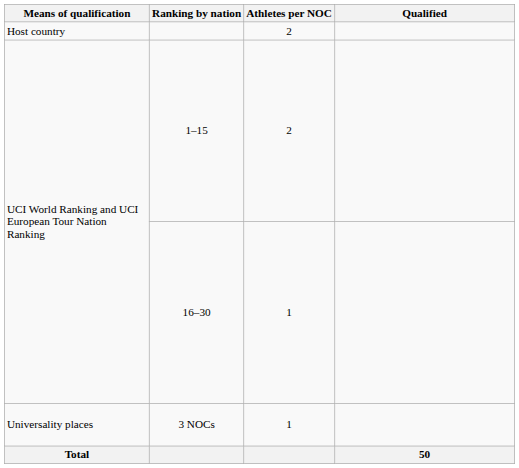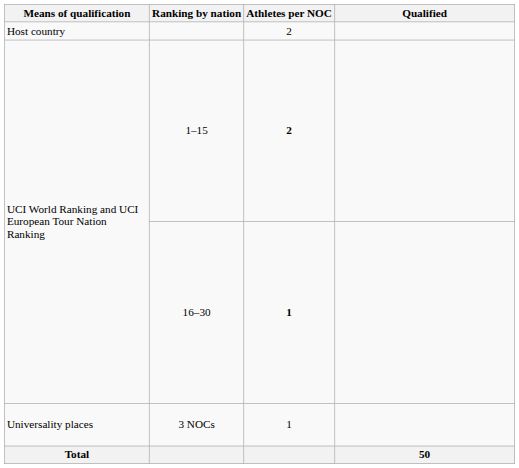(289, 130) normal -> (289, 130) bold
(289, 312) normal -> (289, 312) bold
